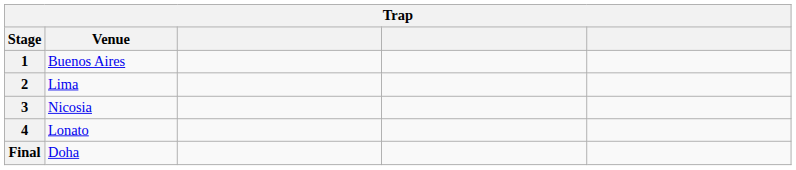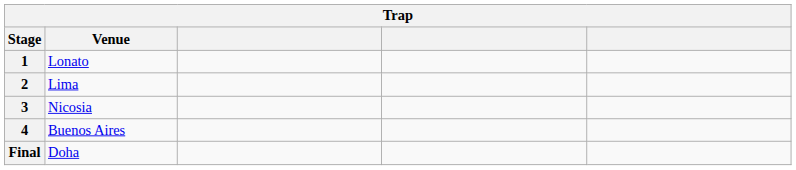(87, 61) Buenos Aires -> (68, 61) Lonato
(68, 130) Lonato -> (87, 130) Buenos Aires
